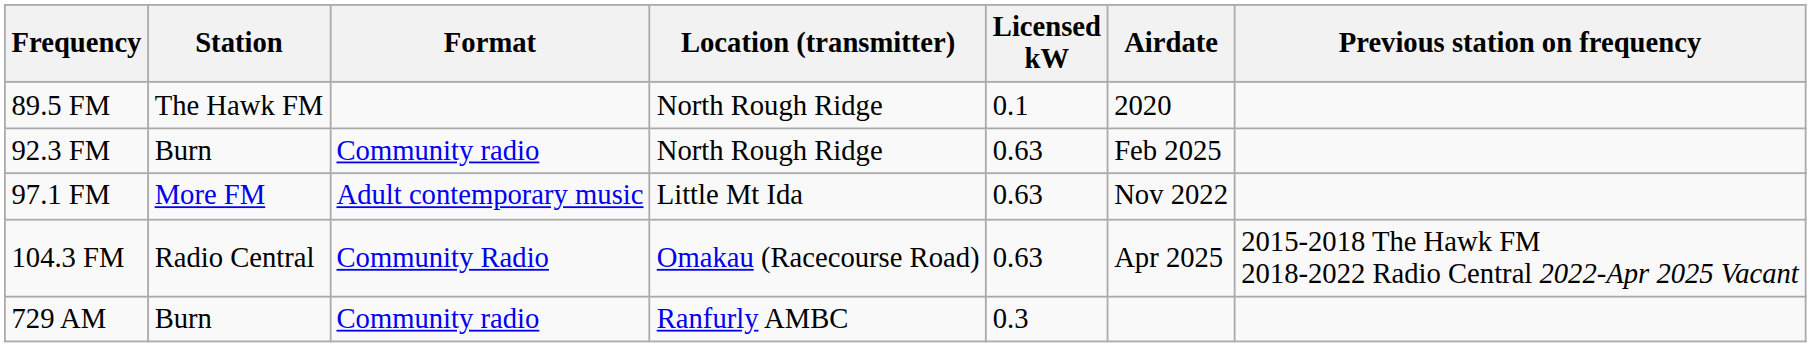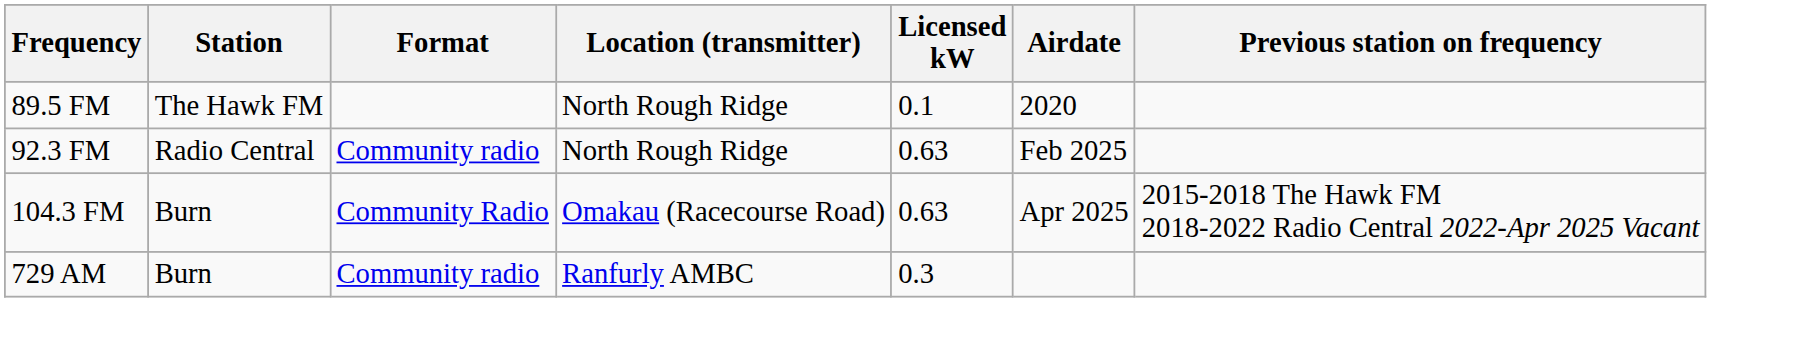(183, 150) Burn -> (235, 150) Radio Central
- row: (61, 195)
(235, 257) Radio Central -> (183, 211) Burn
